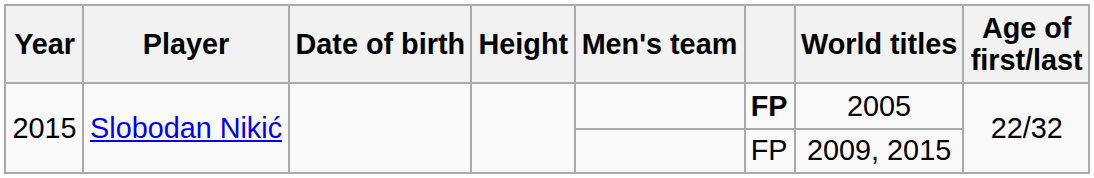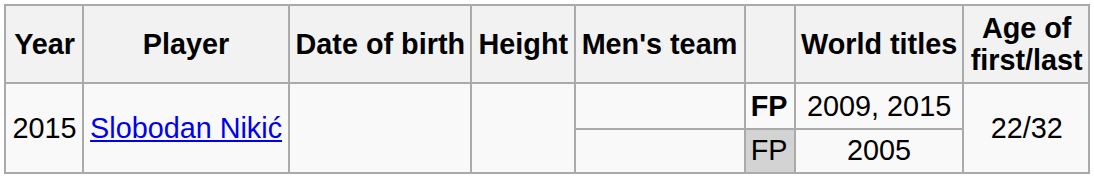(879, 106) 2005 -> (879, 106) 2009, 2015
(769, 151) no background -> (769, 151) lightgrey background
(879, 151) 2009, 2015 -> (879, 151) 2005
